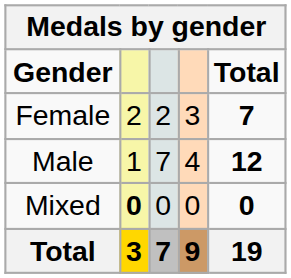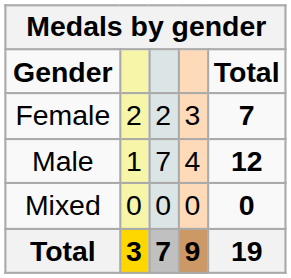(134, 206) bold -> (134, 206) normal
